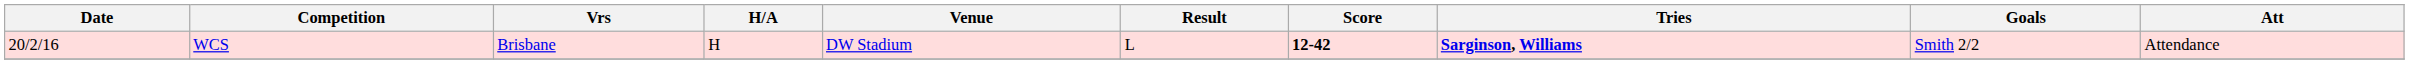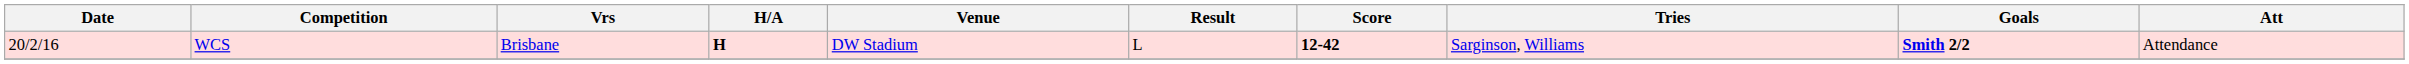(714, 44) normal -> (719, 44) bold
(1511, 44) bold -> (1518, 44) normal
(1947, 44) normal -> (1936, 44) bold
